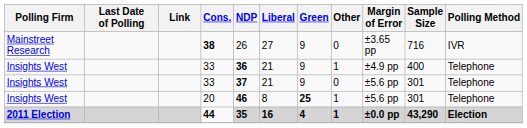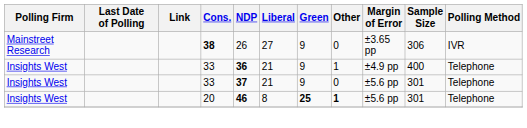(416, 45) 716 -> (416, 45) 306
(336, 99) normal -> (336, 99) bold
- row: (39, 115)
